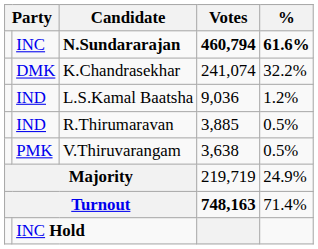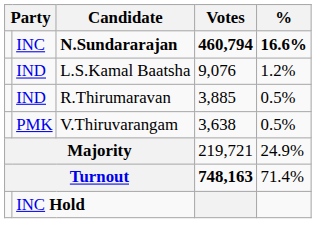(286, 44) 61.6% -> (284, 44) 16.6%
- row: (122, 71)
(220, 97) 9,036 -> (217, 71) 9,076
(228, 177) 219,719 -> (226, 151) 219,721
